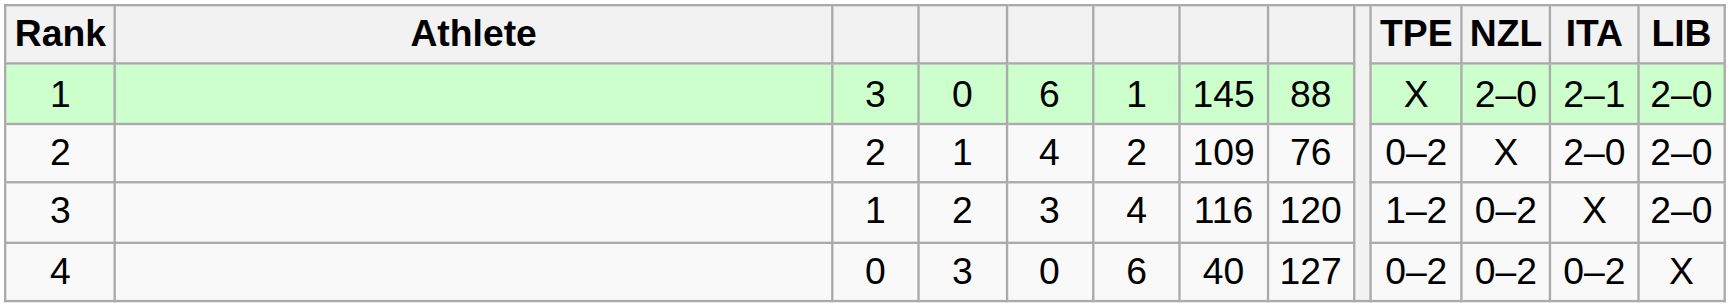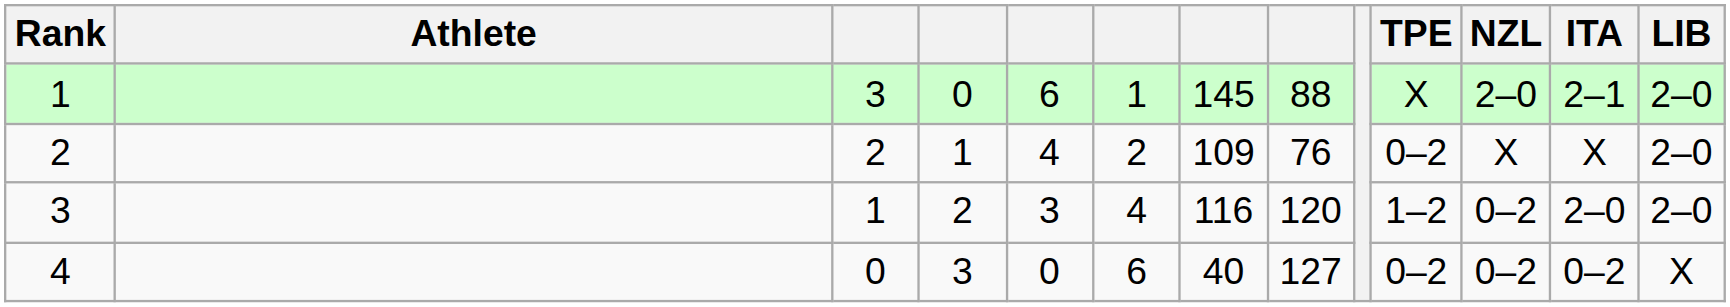(1594, 152) 2–0 -> (1594, 152) X
(1594, 211) X -> (1594, 211) 2–0
